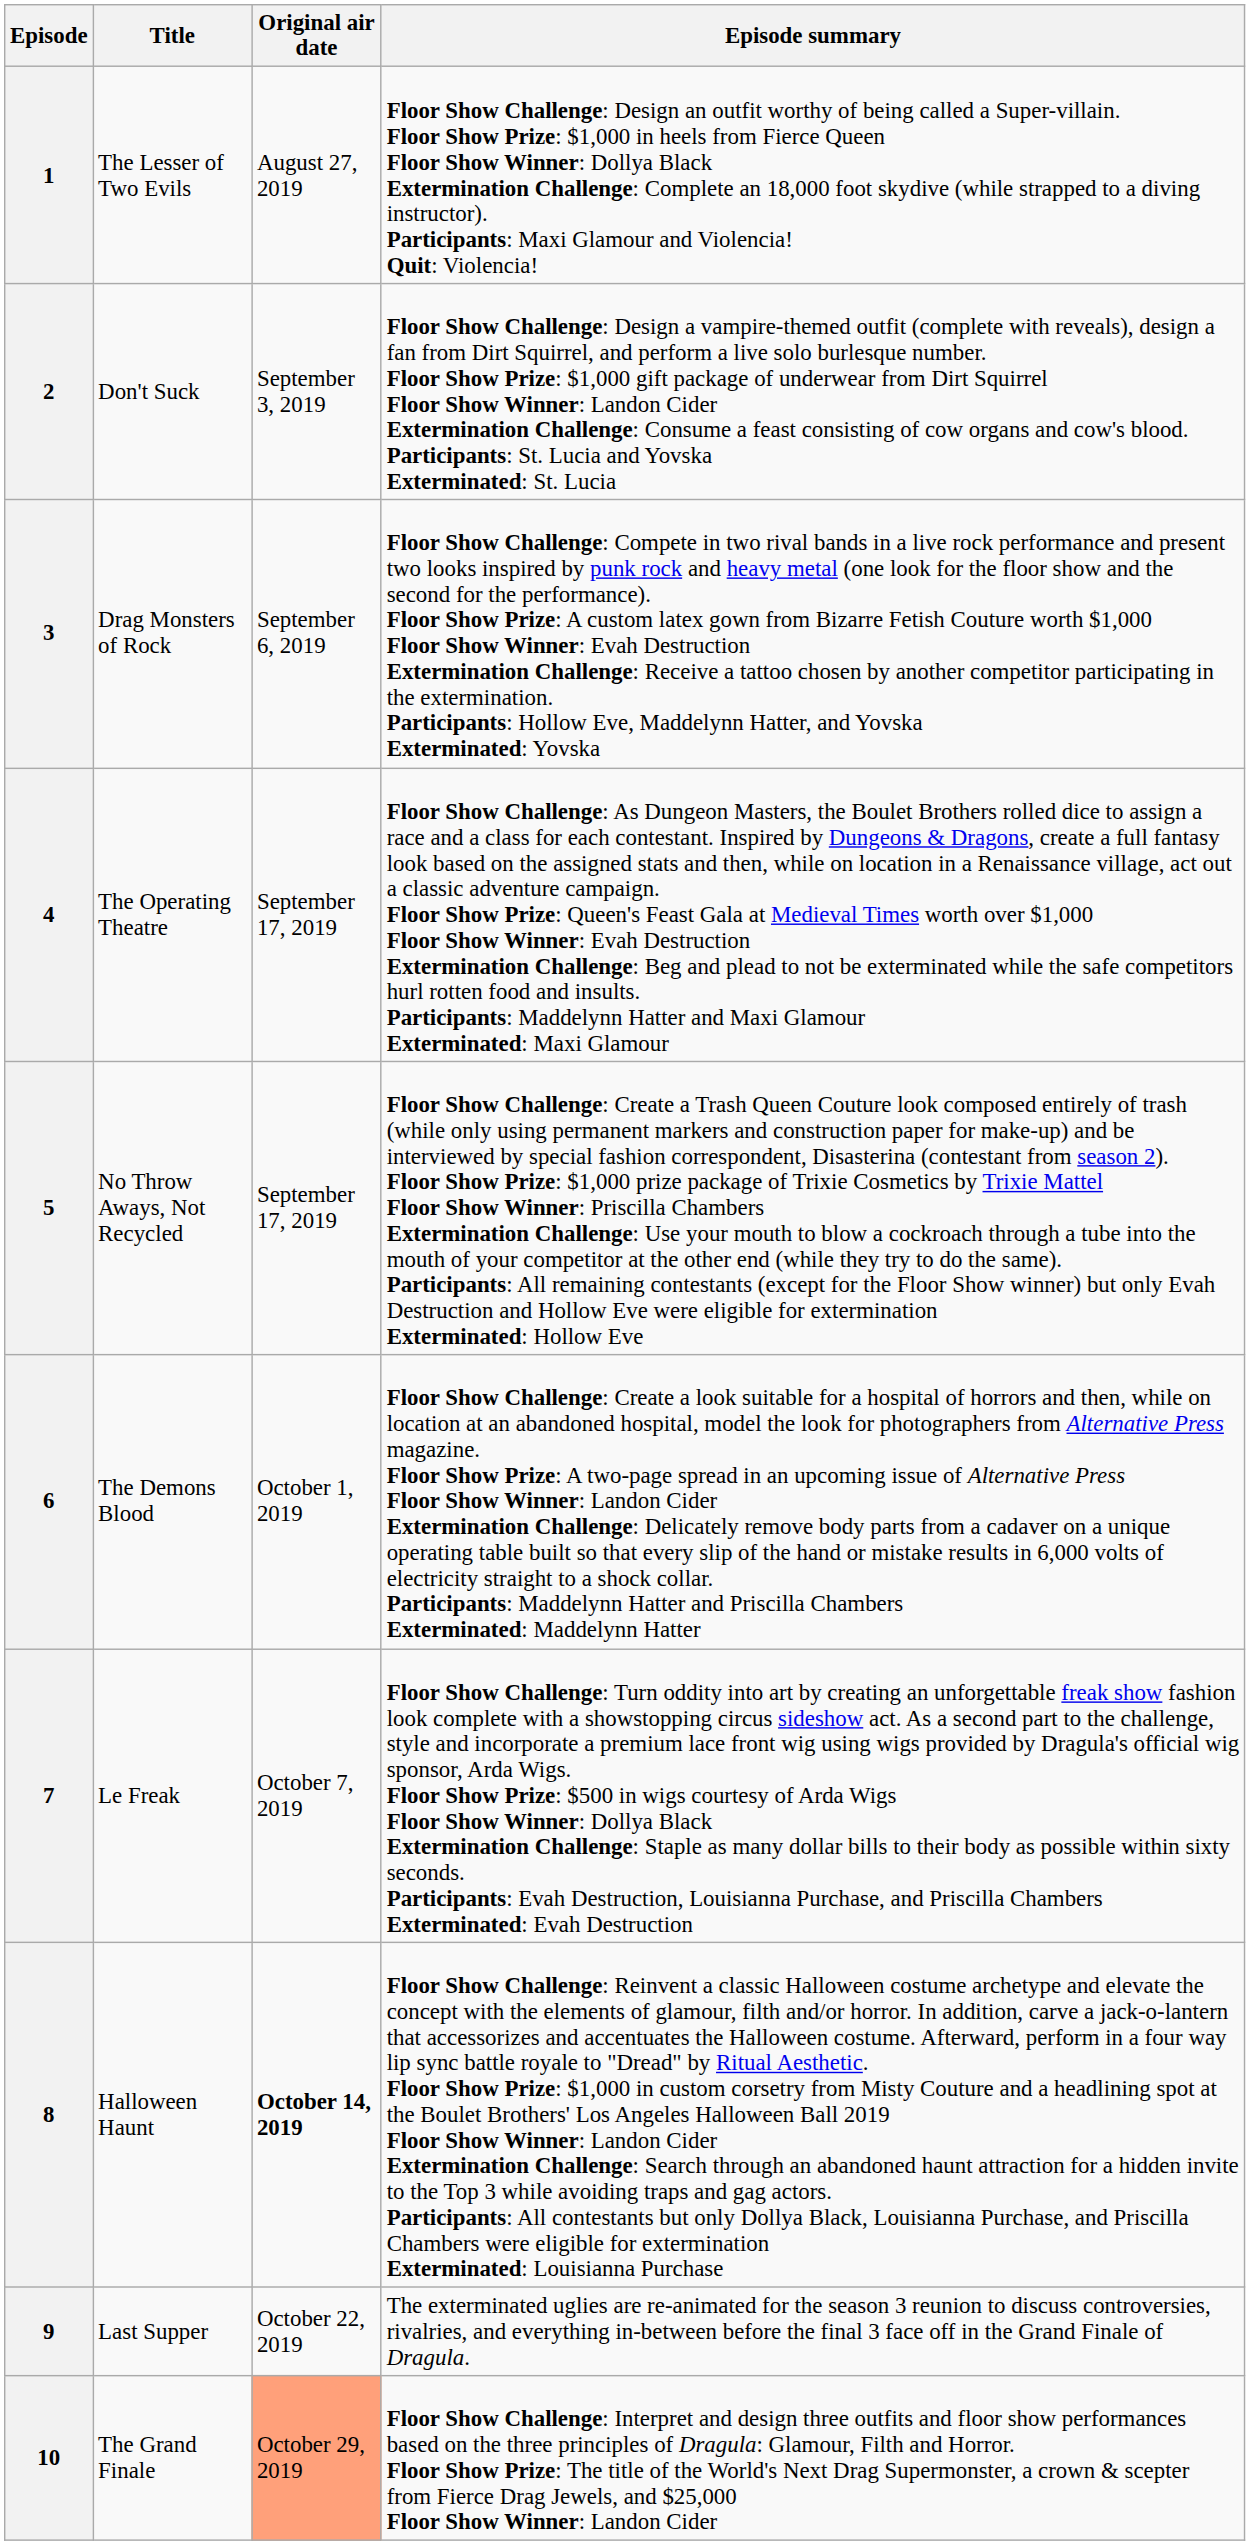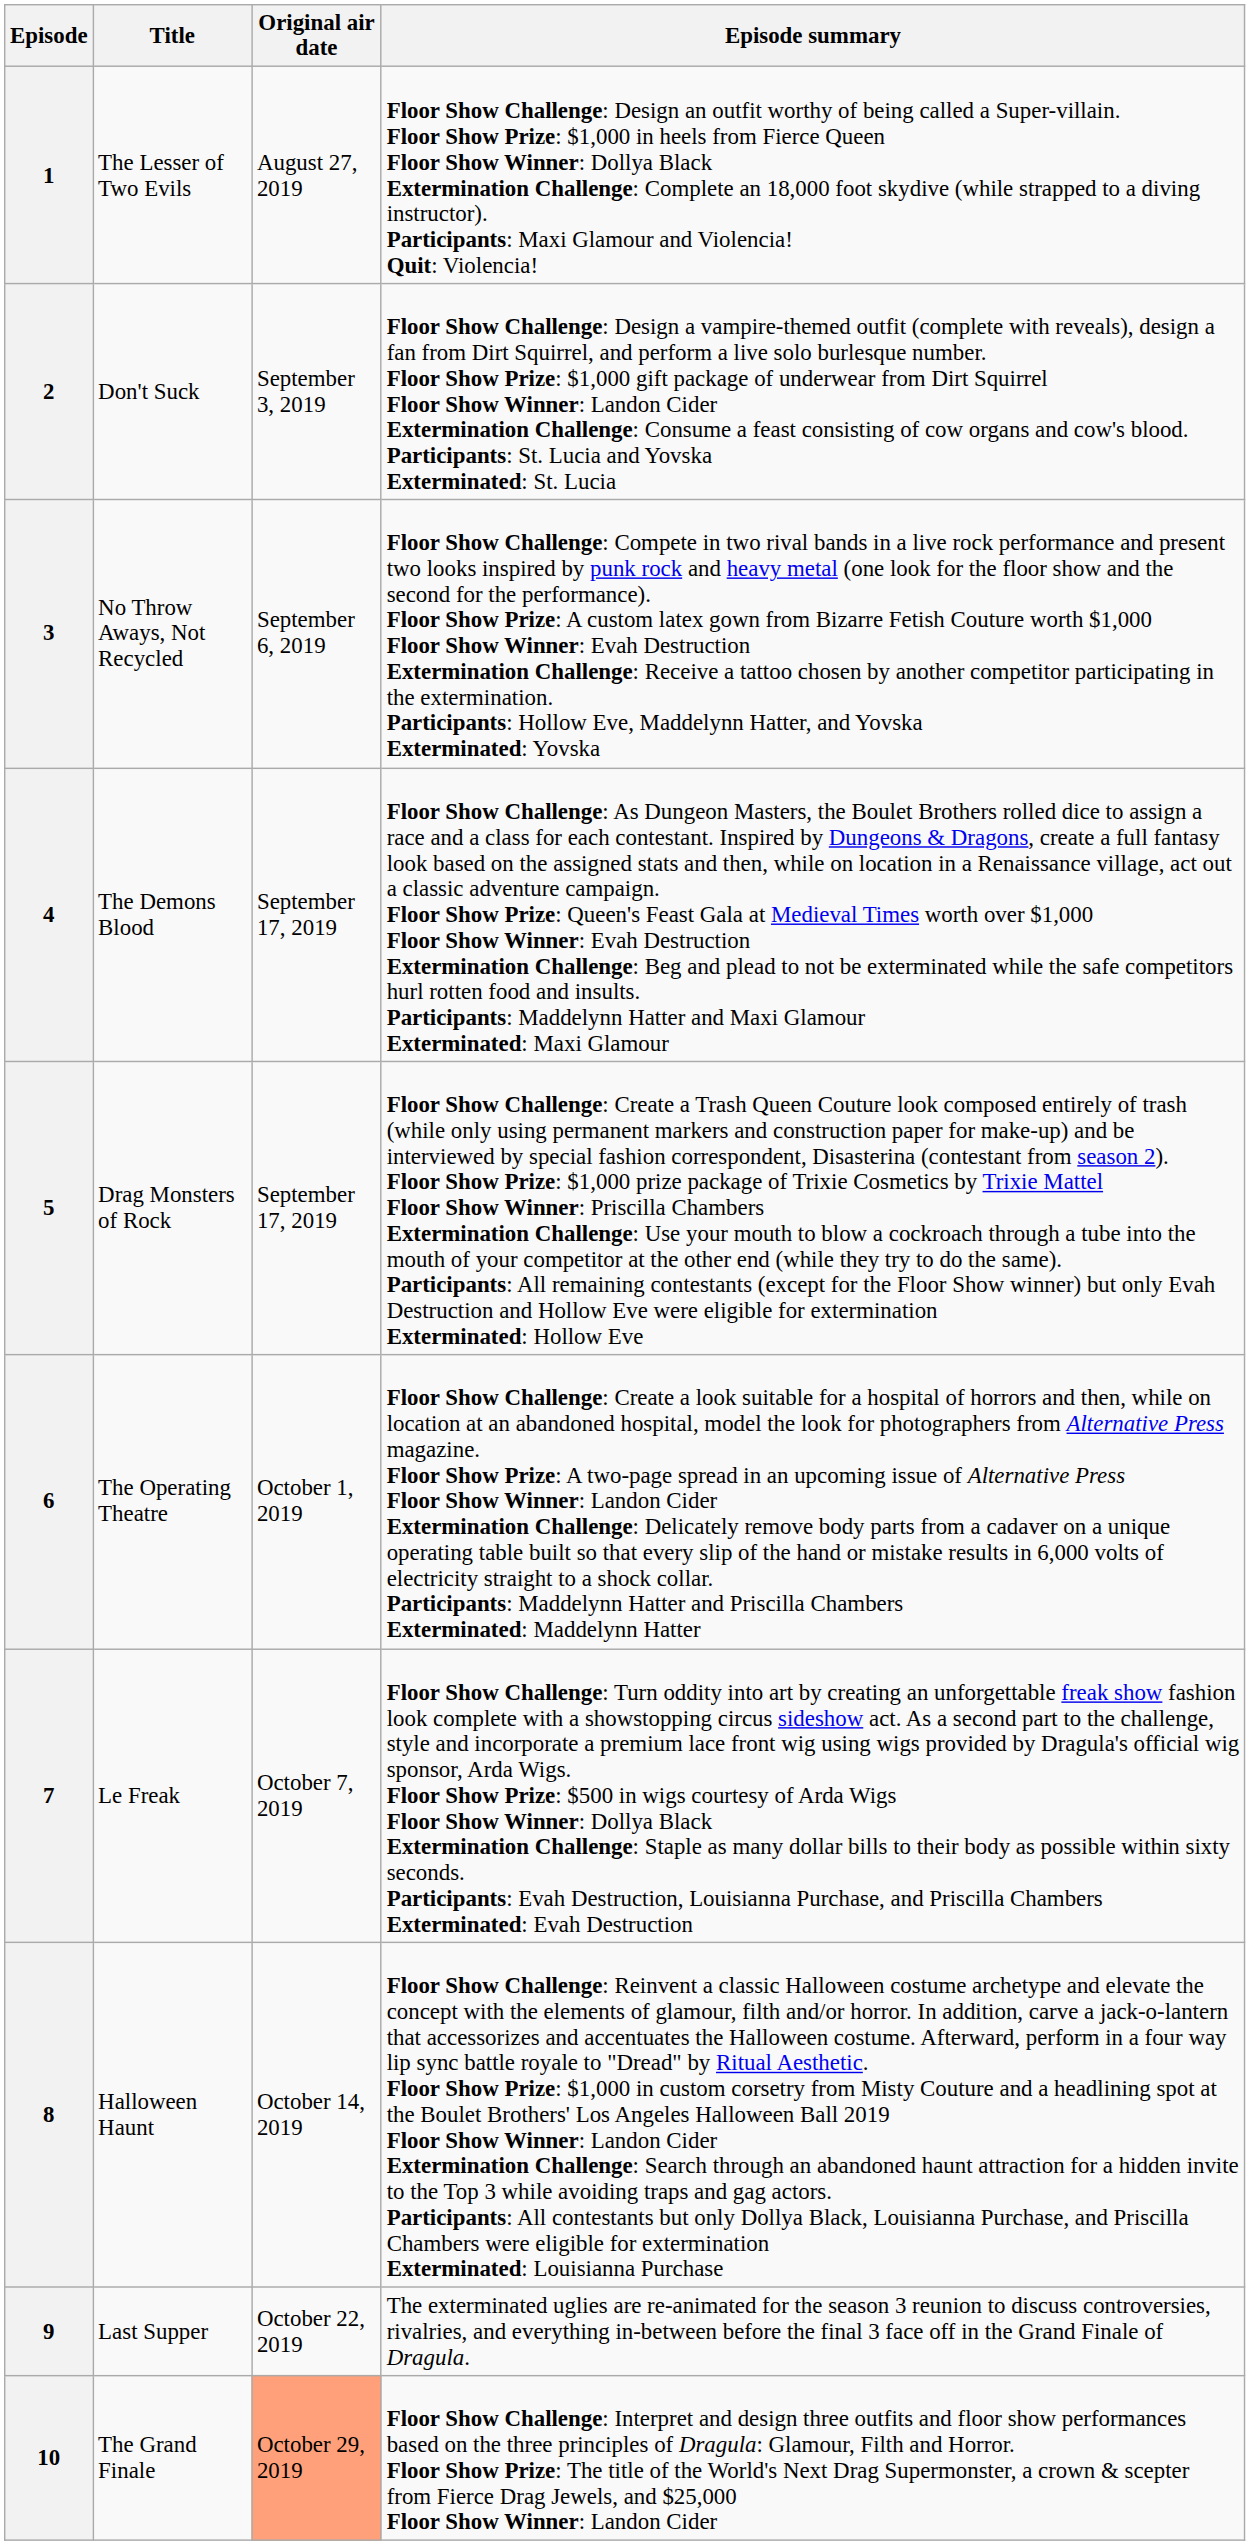(166, 633) Drag Monsters of Rock -> (152, 633) No Throw Aways, Not Recycled
(165, 914) The Operating Theatre -> (157, 914) The Demons Blood
(152, 1207) No Throw Aways, Not Recycled -> (166, 1207) Drag Monsters of Rock
(157, 1501) The Demons Blood -> (165, 1501) The Operating Theatre
(314, 2114) bold -> (311, 2114) normal
